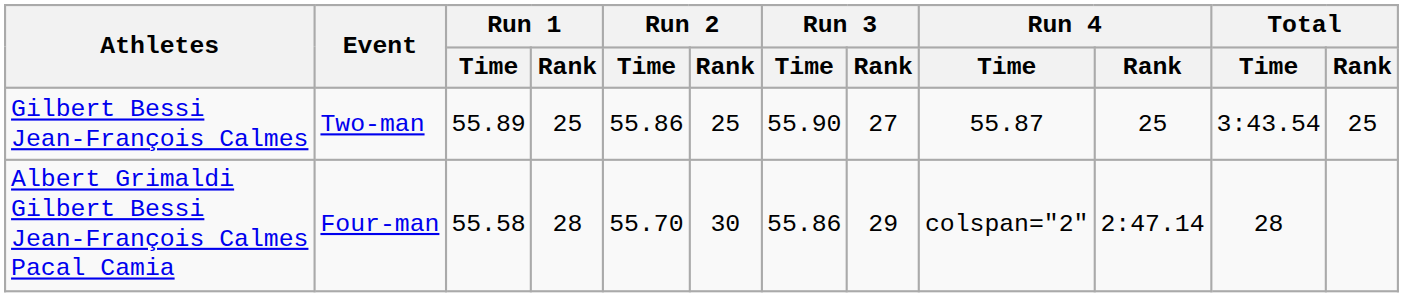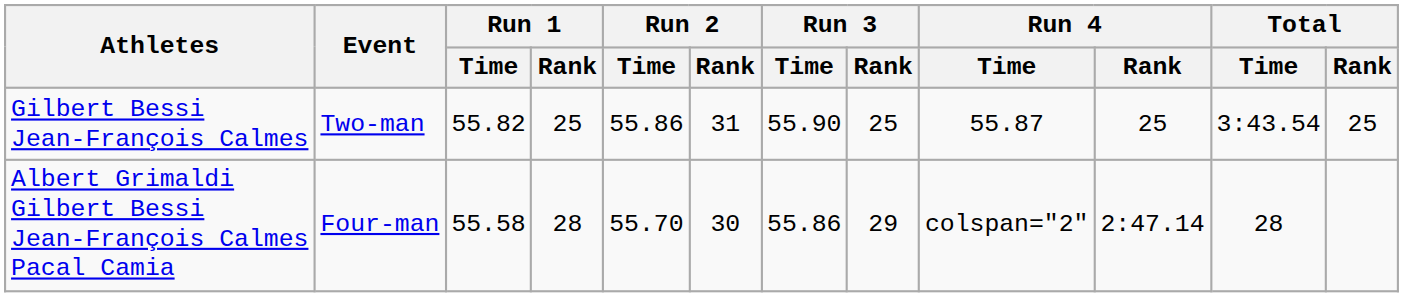(489, 124) 55.89 -> (489, 124) 55.82
(725, 124) 25 -> (725, 124) 31
(883, 124) 27 -> (883, 124) 25
